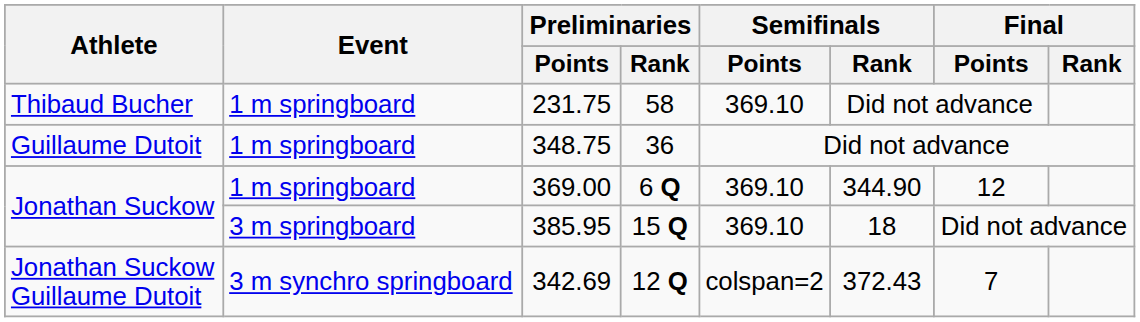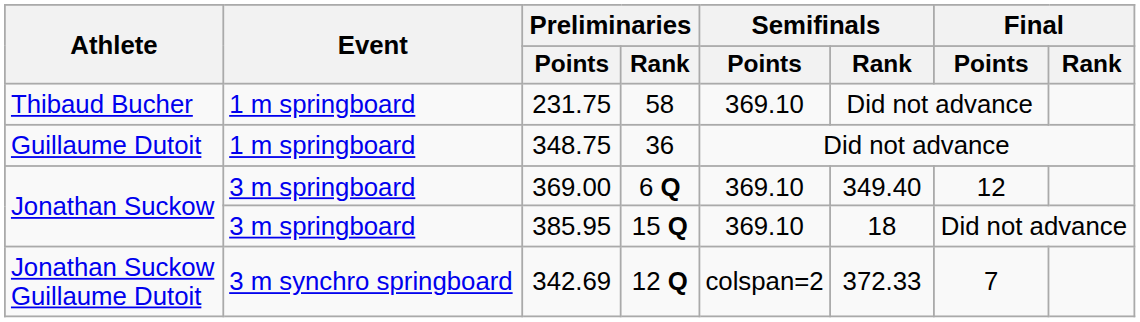(322, 186) 1 m springboard -> (322, 186) 3 m springboard
(882, 186) 344.90 -> (882, 186) 349.40
(882, 282) 372.43 -> (882, 282) 372.33
